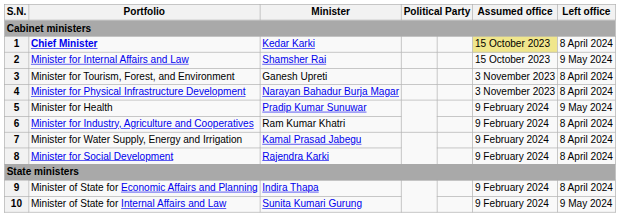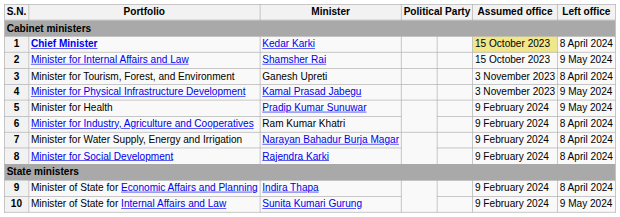(331, 92) Narayan Bahadur Burja Magar -> (312, 92) Kamal Prasad Jabegu
(586, 92) 8 April 2024 -> (586, 92) 9 May 2024
(312, 140) Kamal Prasad Jabegu -> (331, 140) Narayan Bahadur Burja Magar
